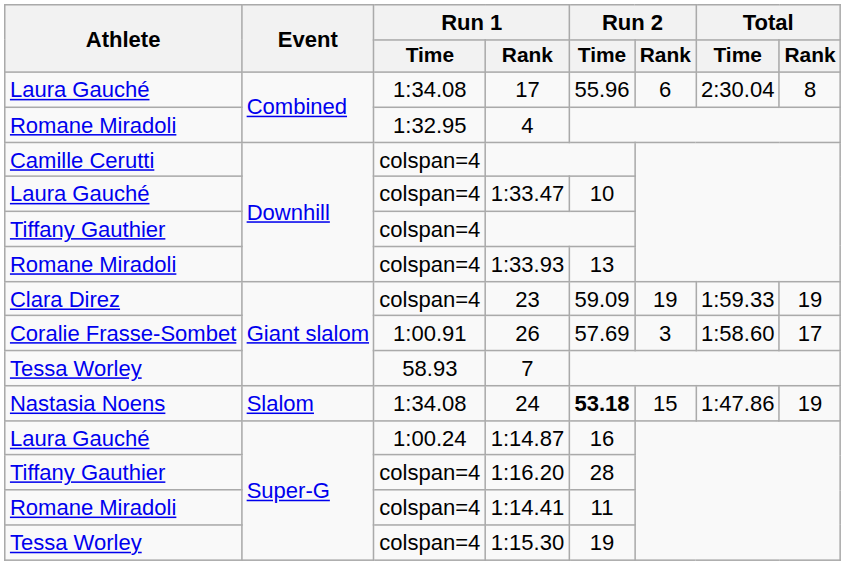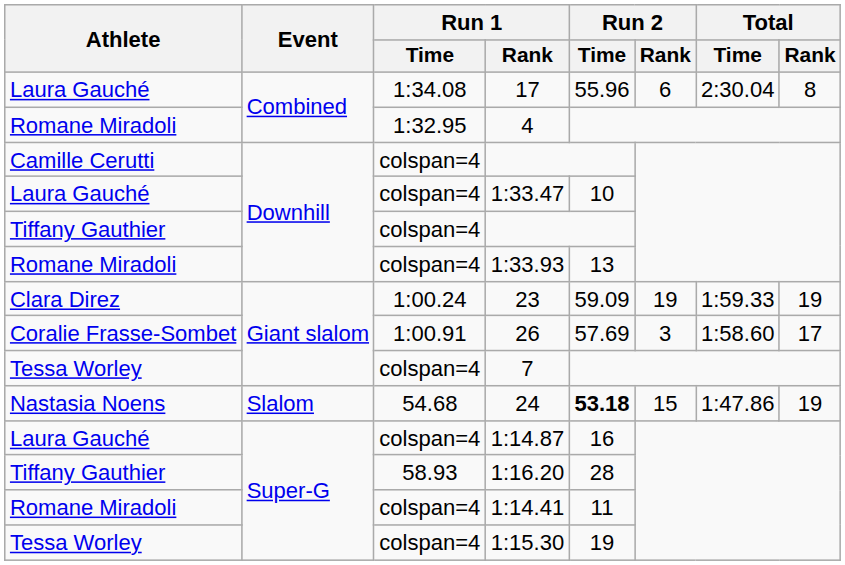(430, 299) colspan=4 -> (430, 299) 1:00.24
(430, 369) 58.93 -> (430, 369) colspan=4
(430, 403) 1:34.08 -> (430, 403) 54.68
(430, 438) 1:00.24 -> (430, 438) colspan=4
(430, 473) colspan=4 -> (430, 473) 58.93
